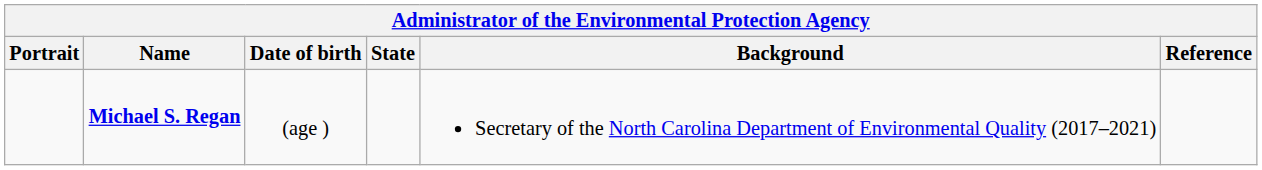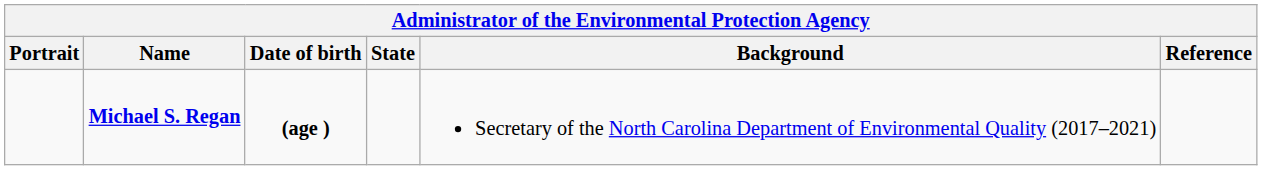(306, 128) normal -> (306, 128) bold
